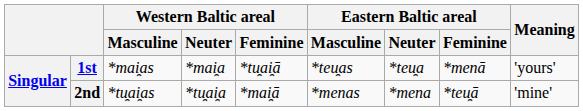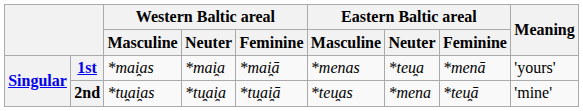(260, 67) *tu̯ai̯ā -> (259, 67) *mai̯ā
(332, 67) *teu̯as -> (335, 67) *menas
(259, 93) *mai̯ā -> (260, 93) *tu̯ai̯ā
(335, 93) *menas -> (332, 93) *teu̯as
